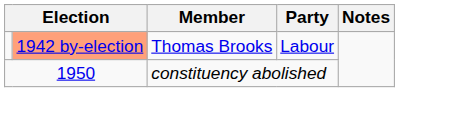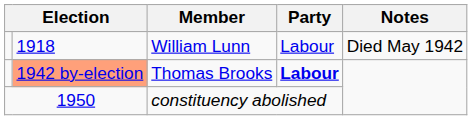+ row: (201, 45)
(307, 45) normal -> (310, 73) bold
